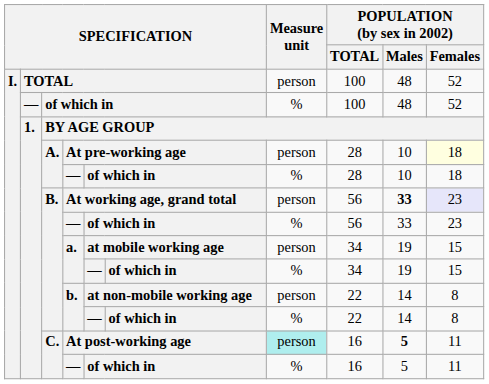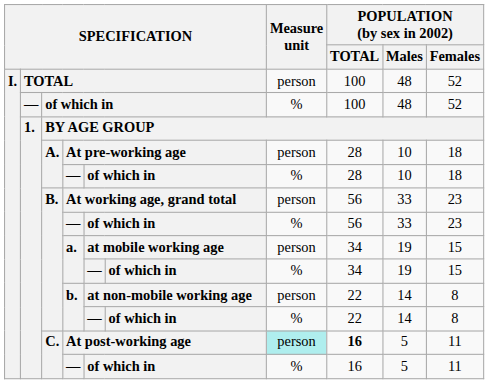(455, 151) lightyellow background -> (455, 151) no background
(404, 199) bold -> (404, 199) normal
(455, 199) lavender background -> (455, 199) no background
(355, 342) normal -> (355, 342) bold
(404, 342) bold -> (404, 342) normal
